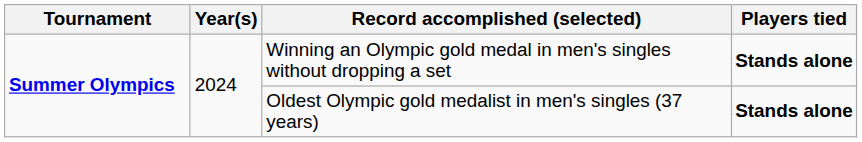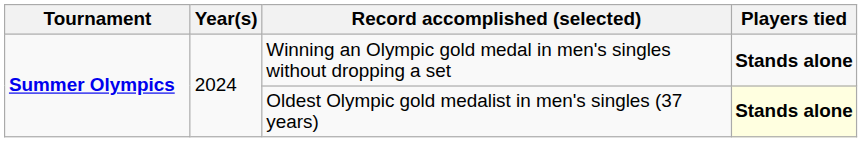(794, 111) no background -> (794, 111) lightyellow background
